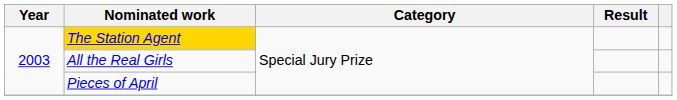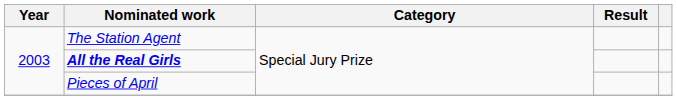(124, 38) gold background -> (124, 38) no background
(120, 60) normal -> (124, 60) bold
